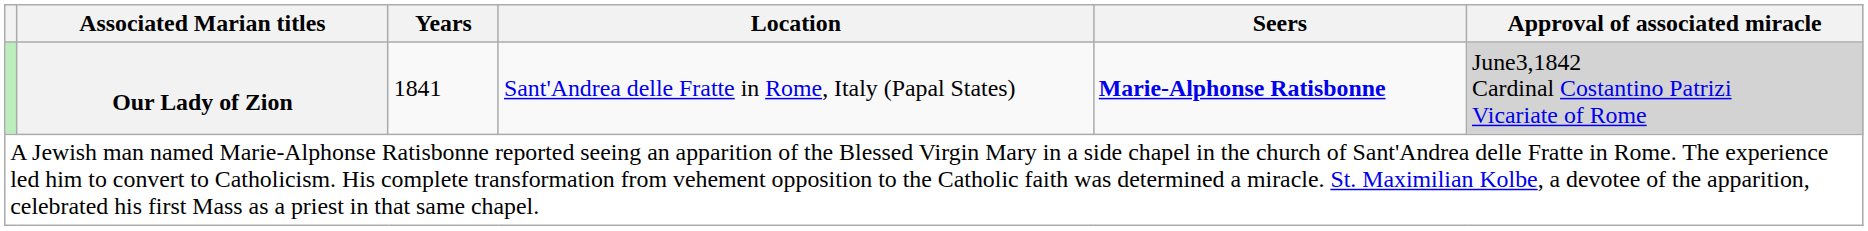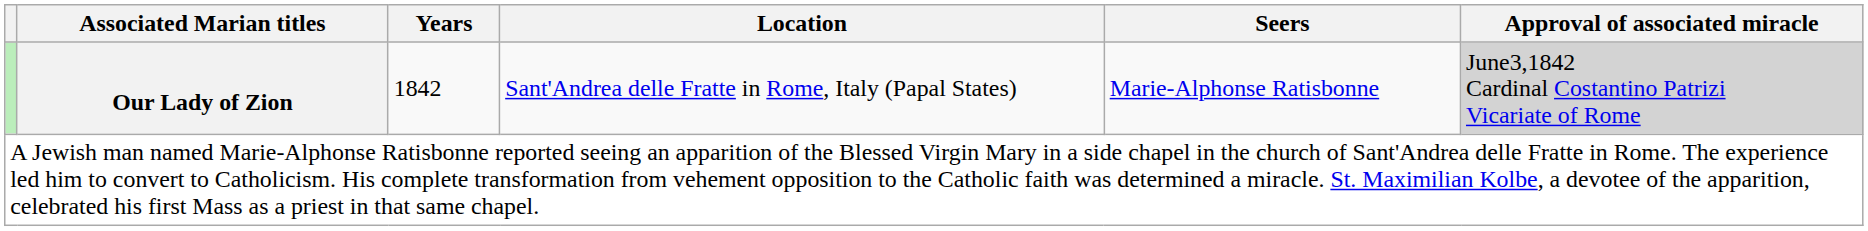(418, 88) 1841 -> (418, 88) 1842
(1242, 88) bold -> (1244, 88) normal
